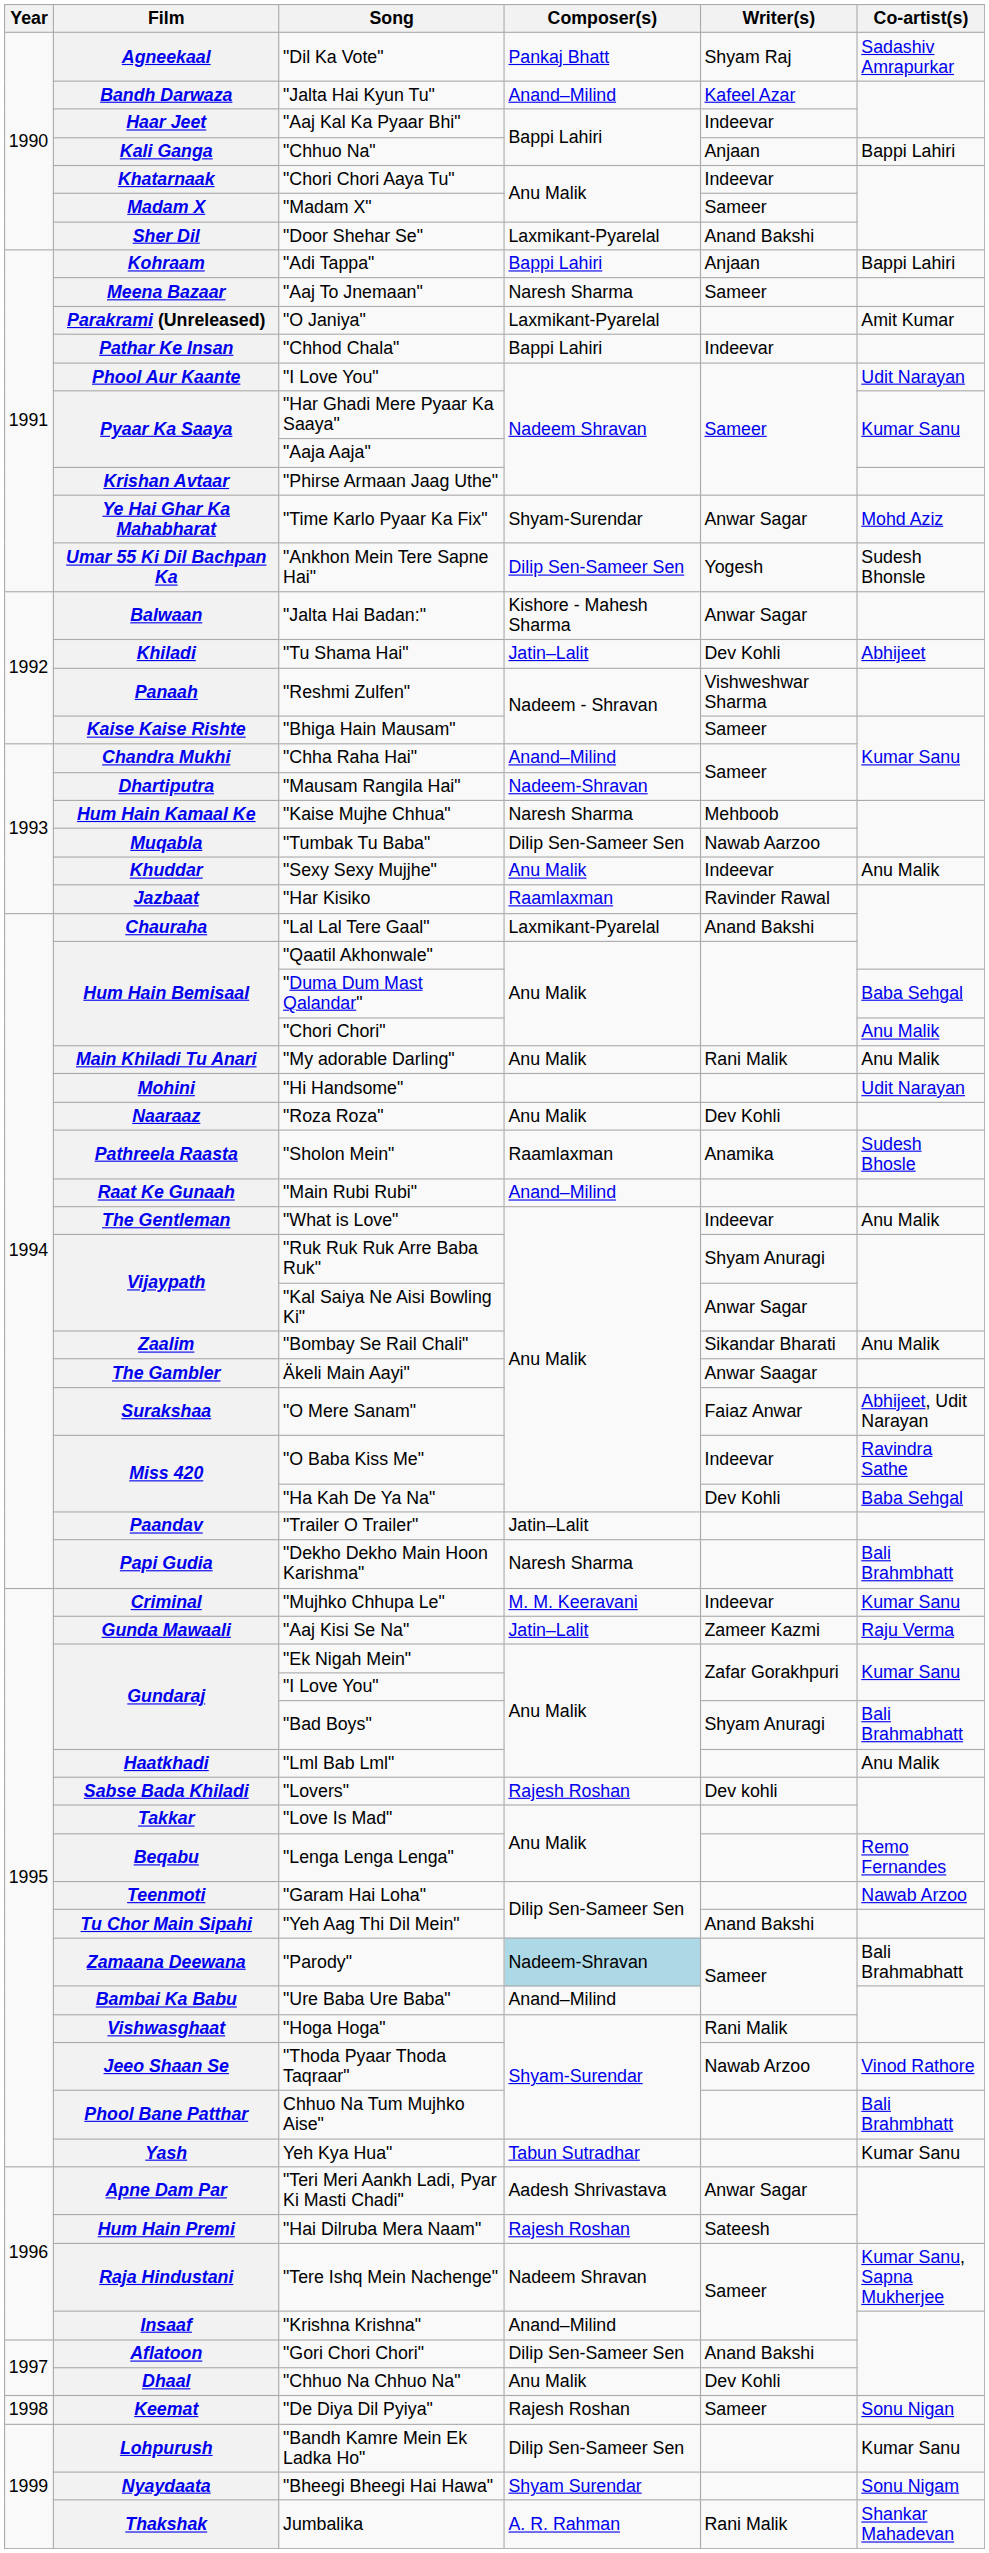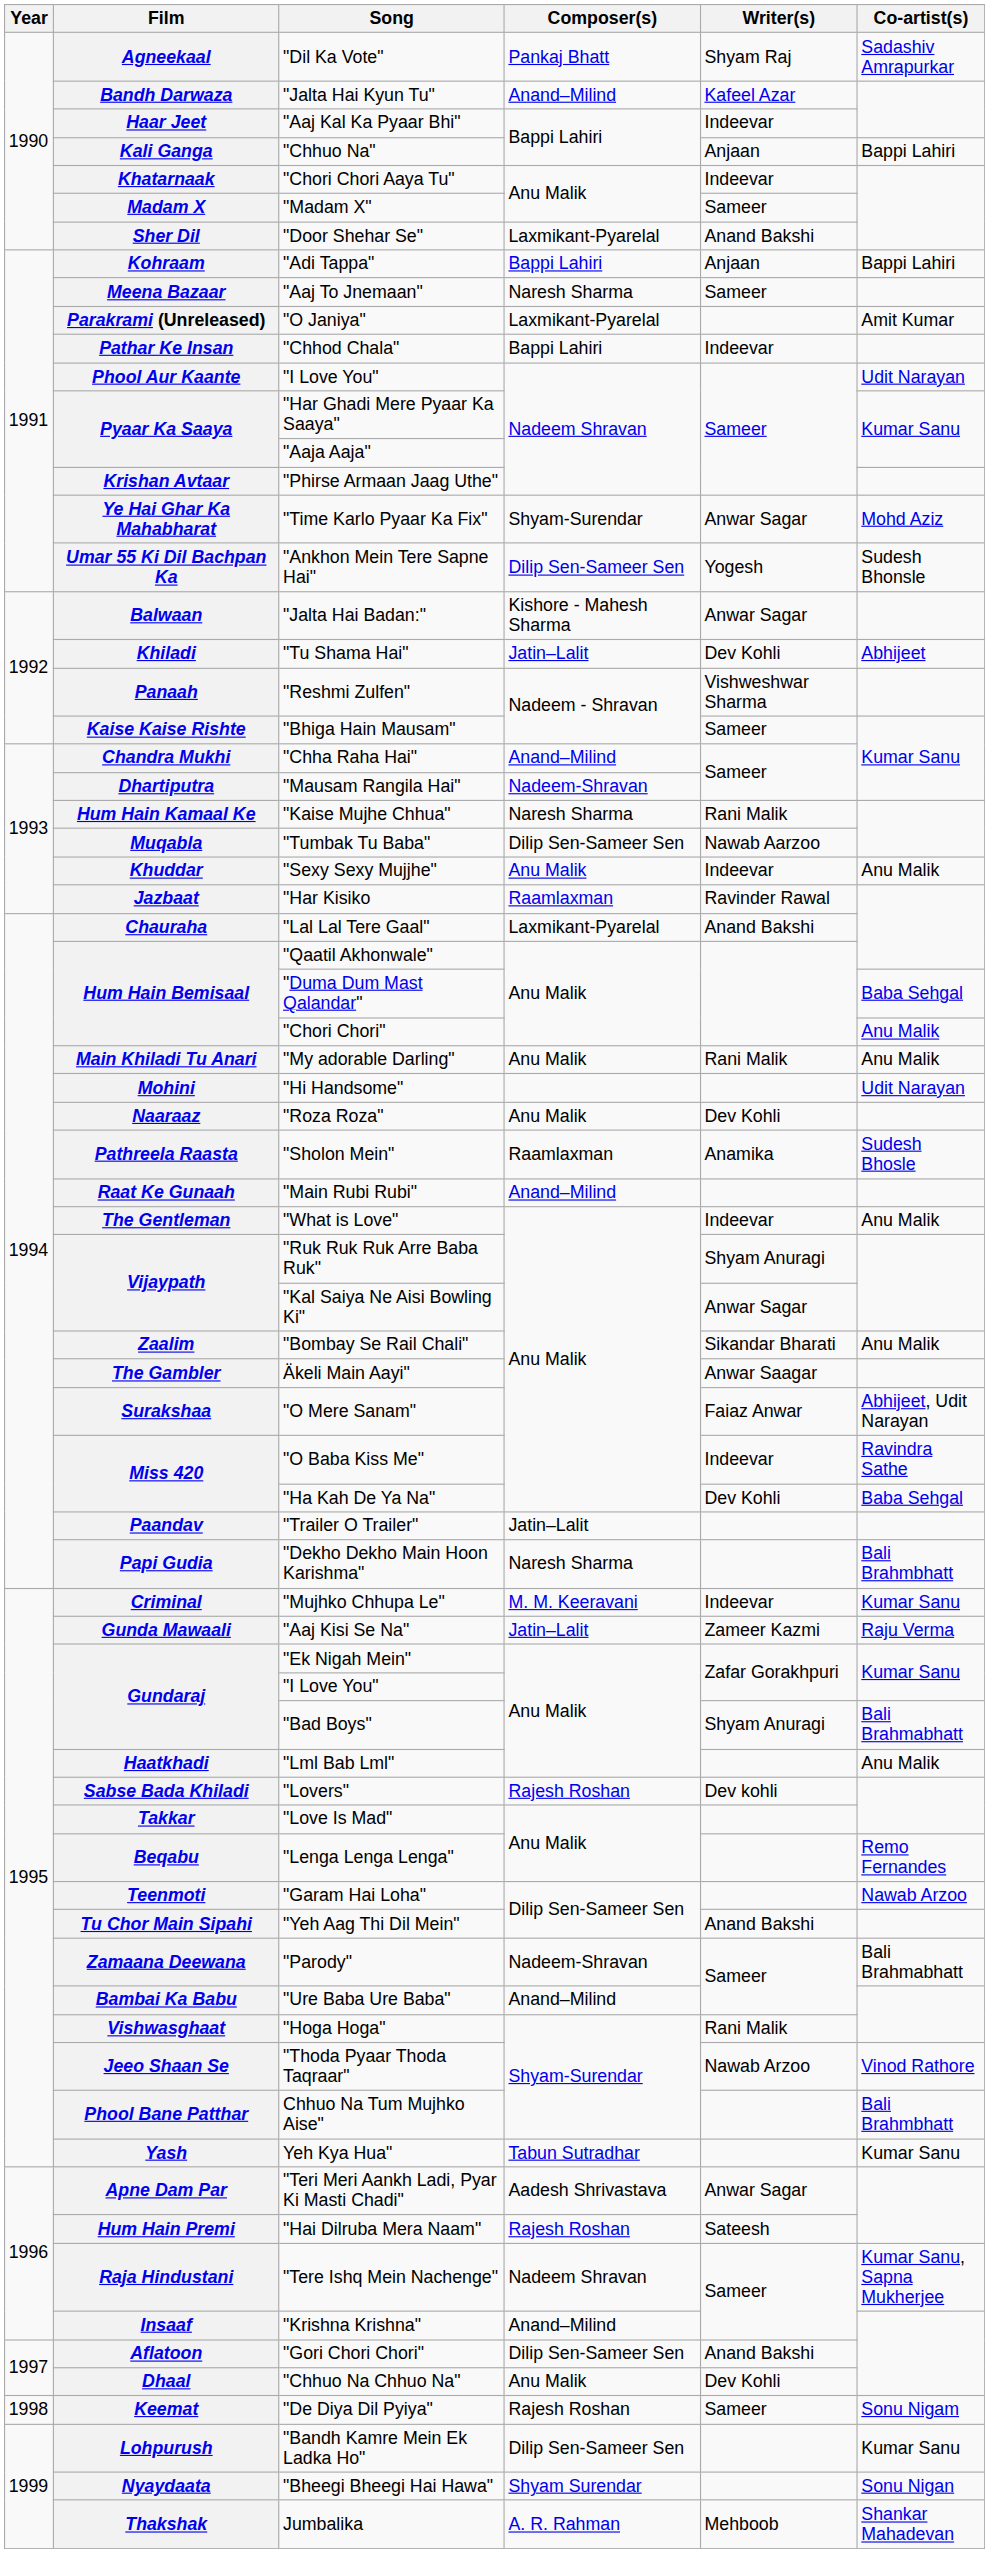(742, 814) Mehboob -> (746, 814) Rani Malik
(578, 1961) lightblue background -> (578, 1961) no background
(908, 2409) Sonu Nigan -> (910, 2409) Sonu Nigam
(910, 2486) Sonu Nigam -> (908, 2486) Sonu Nigan
(746, 2524) Rani Malik -> (742, 2524) Mehboob
